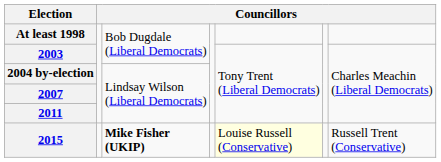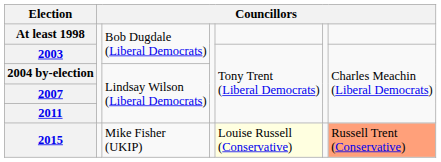(137, 140) bold -> (135, 140) normal
(368, 140) no background -> (368, 140) lightsalmon background
